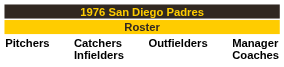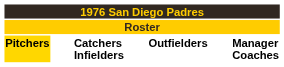(27, 43) no background -> (27, 43) gold background
